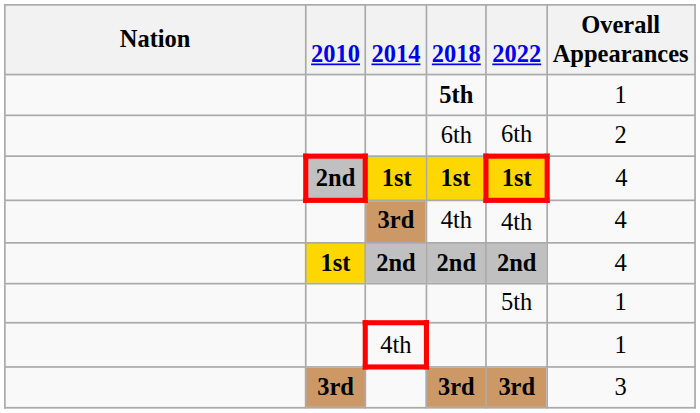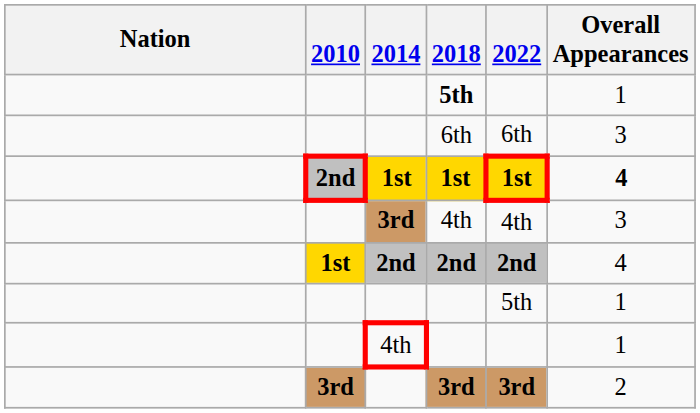(621, 135) 2 -> (621, 135) 3
(621, 178) normal -> (621, 178) bold
(621, 221) 4 -> (621, 221) 3
(621, 387) 3 -> (621, 387) 2
